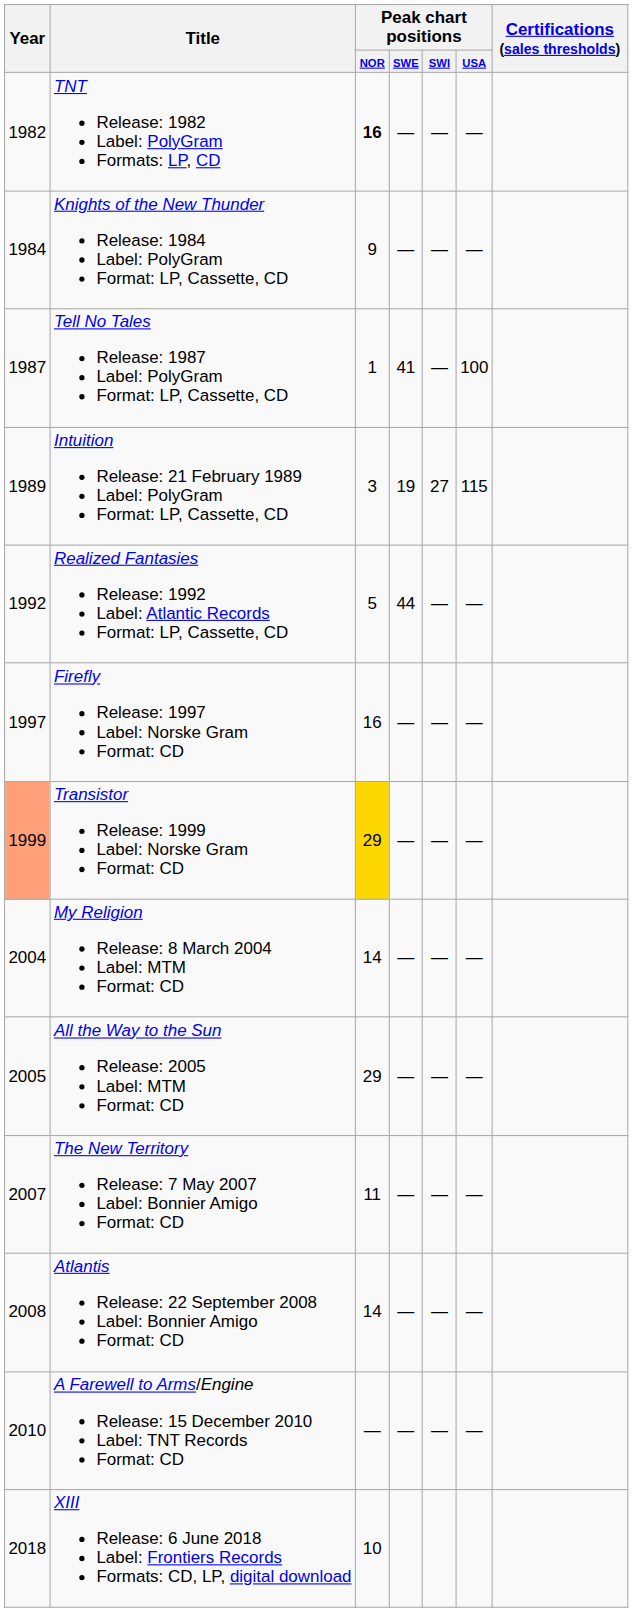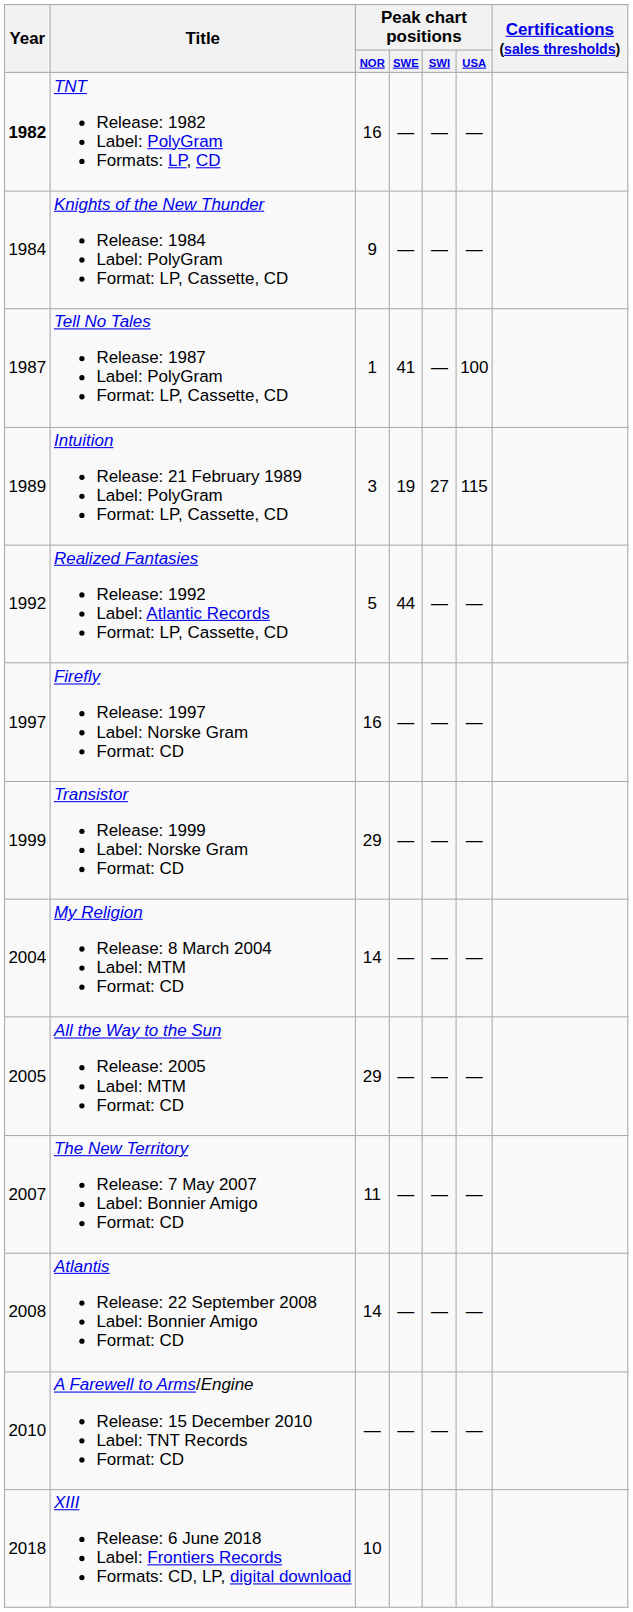(27, 131) normal -> (27, 131) bold
(372, 131) bold -> (372, 131) normal
(27, 840) lightsalmon background -> (27, 840) no background
(372, 840) gold background -> (372, 840) no background
